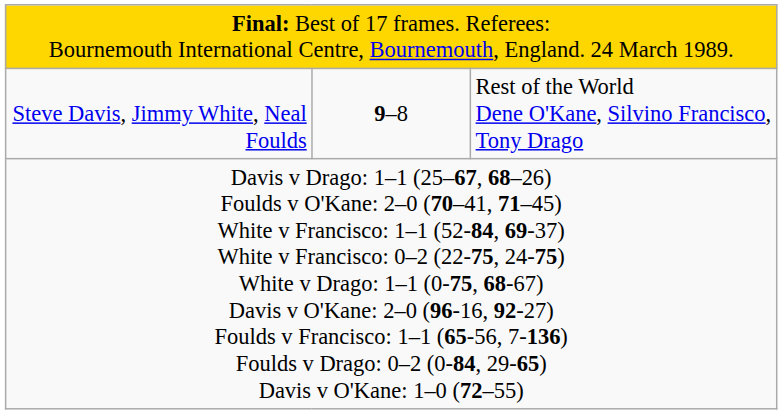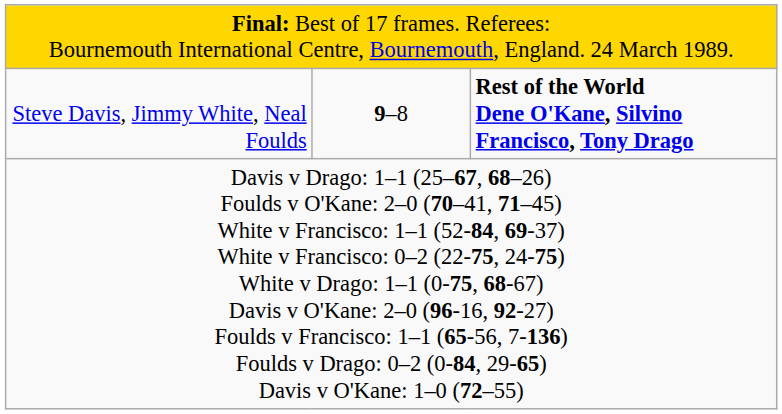(623, 113) normal -> (585, 113) bold
